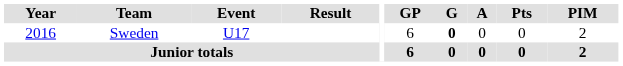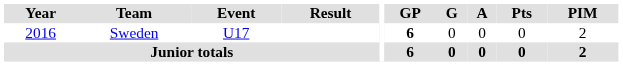(410, 32) normal -> (410, 32) bold
(452, 32) bold -> (452, 32) normal
